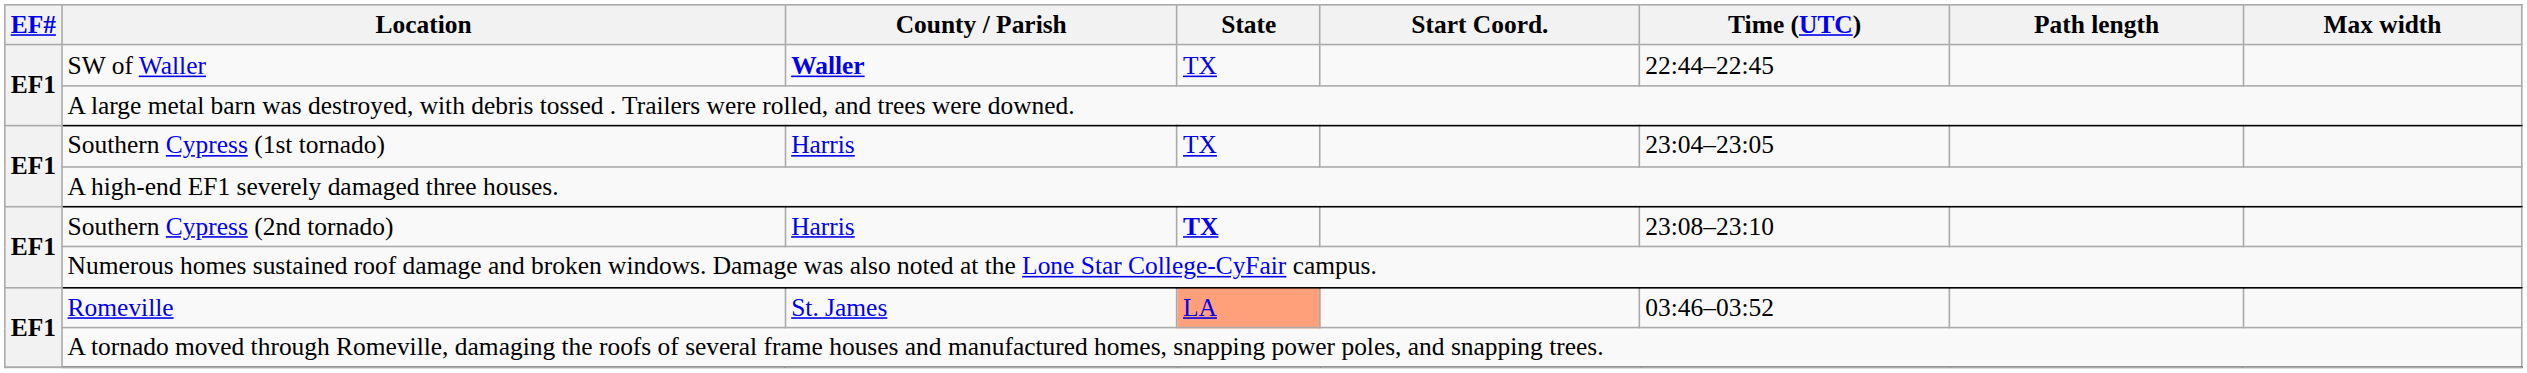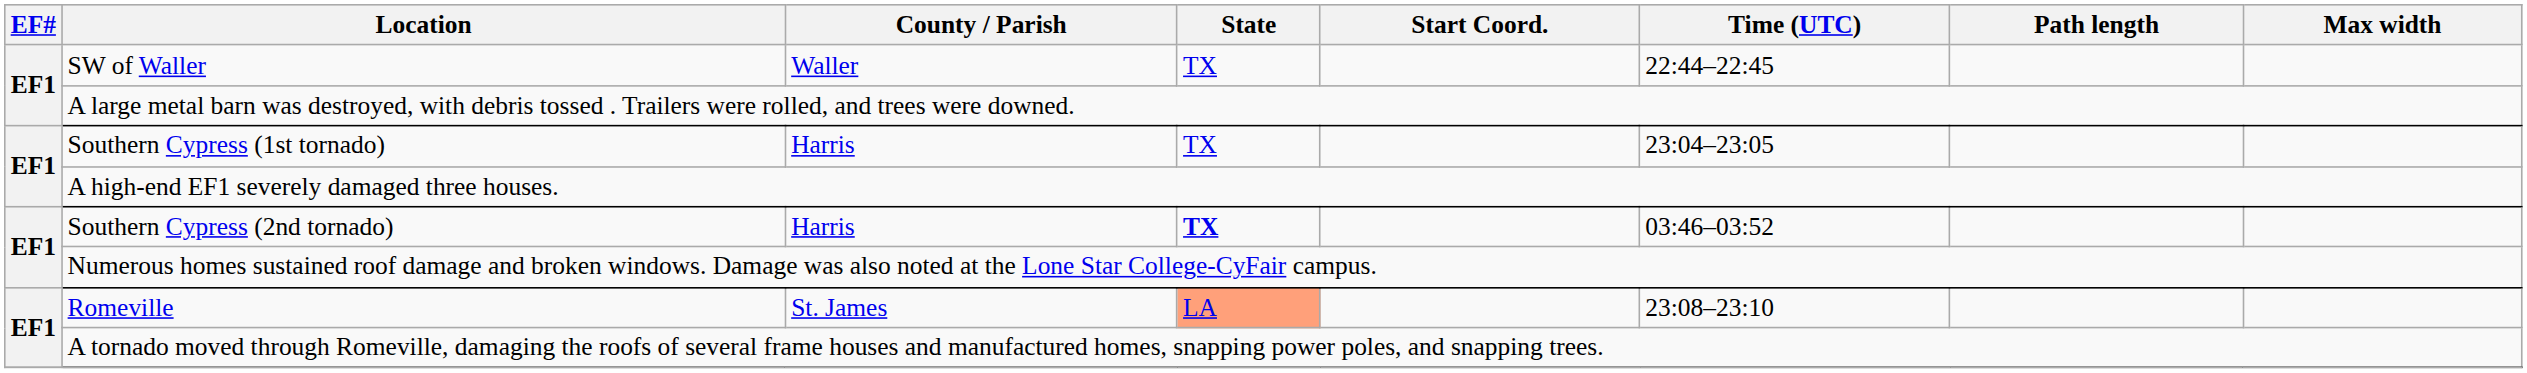(828, 65) bold -> (825, 65) normal
(1710, 226) 23:08–23:10 -> (1710, 226) 03:46–03:52
(1710, 307) 03:46–03:52 -> (1710, 307) 23:08–23:10
